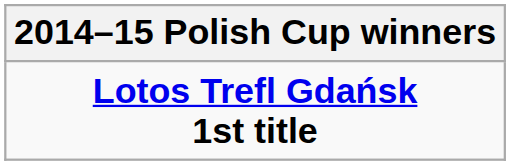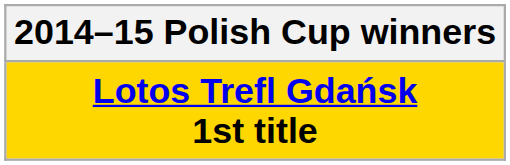(255, 109) no background -> (255, 109) gold background
